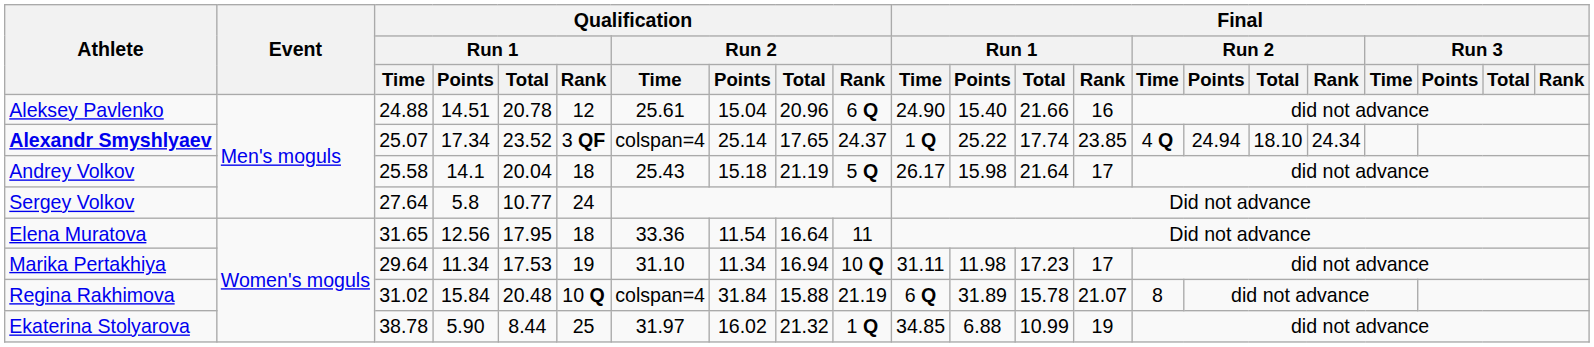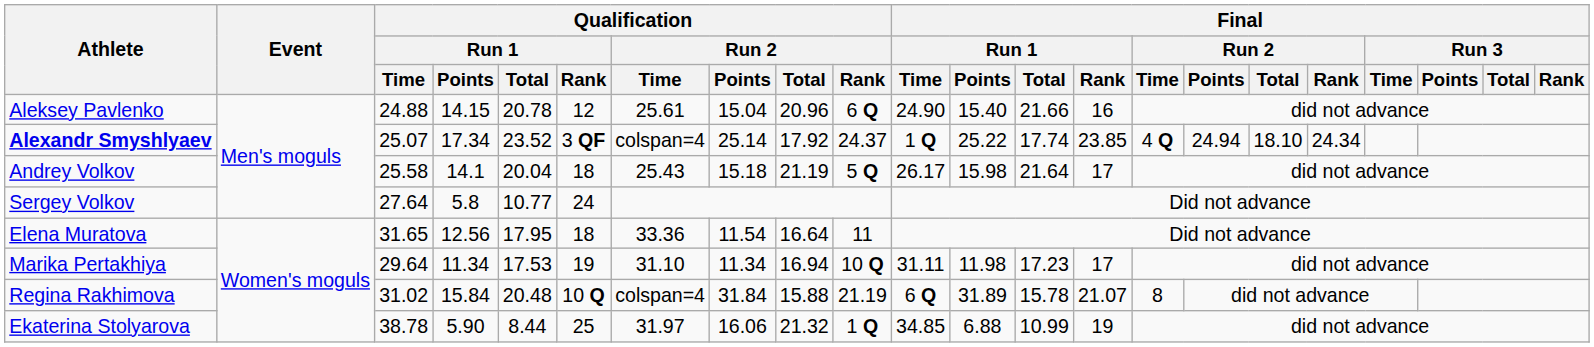(465, 110) 14.51 -> (465, 110) 14.15
(804, 141) 17.65 -> (804, 141) 17.92
(742, 326) 16.02 -> (742, 326) 16.06
